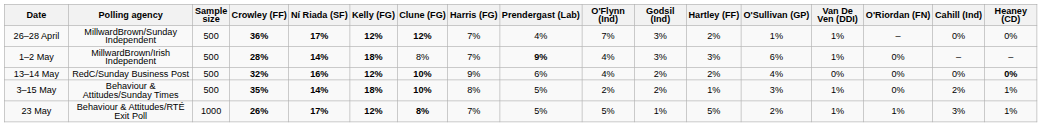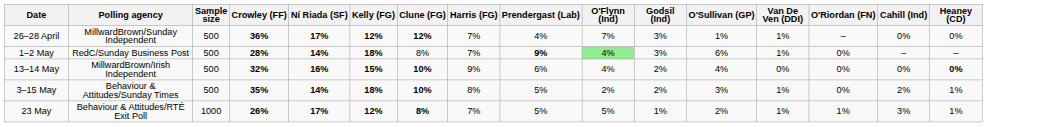- column: (714, 15)
(131, 57) MillwardBrown/Irish Independent -> (131, 53) RedC/Sunday Business Post
(608, 57) no background -> (608, 53) lightgreen background
(131, 74) RedC/Sunday Business Post -> (131, 69) MillwardBrown/Irish Independent
(373, 74) 12% -> (373, 69) 15%
